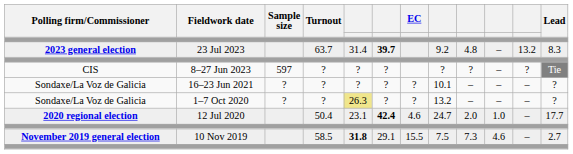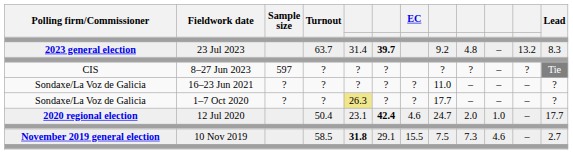(442, 85) 10.1 -> (442, 85) 11.0
(442, 101) 13.2 -> (442, 101) 17.7
